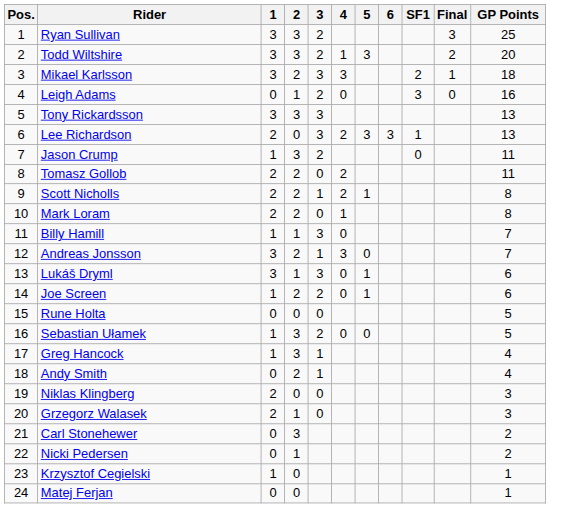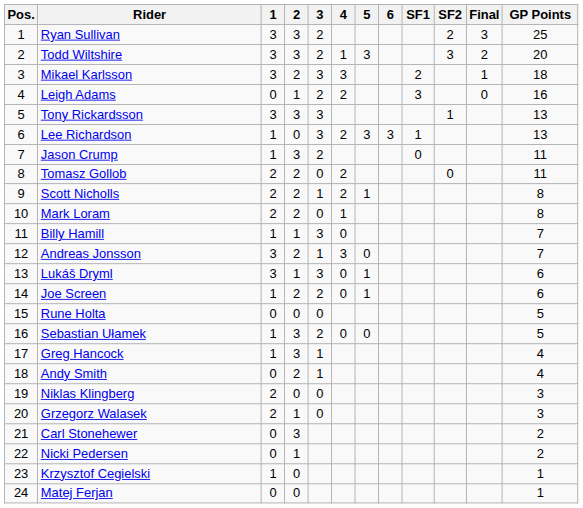+ column: (450, 14)
(343, 94) 0 -> (343, 94) 2
(273, 134) 2 -> (273, 134) 1
